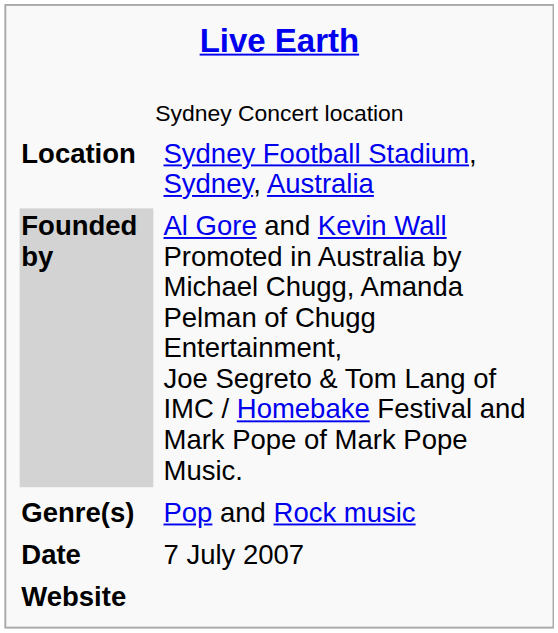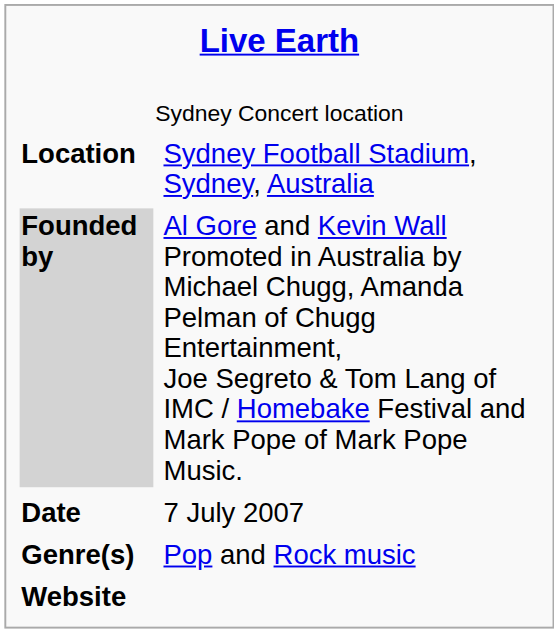(78, 512) Genre(s) -> (51, 512) Date
(290, 512) Pop and Rock music -> (234, 512) 7 July 2007
(51, 554) Date -> (78, 554) Genre(s)
(234, 554) 7 July 2007 -> (290, 554) Pop and Rock music
